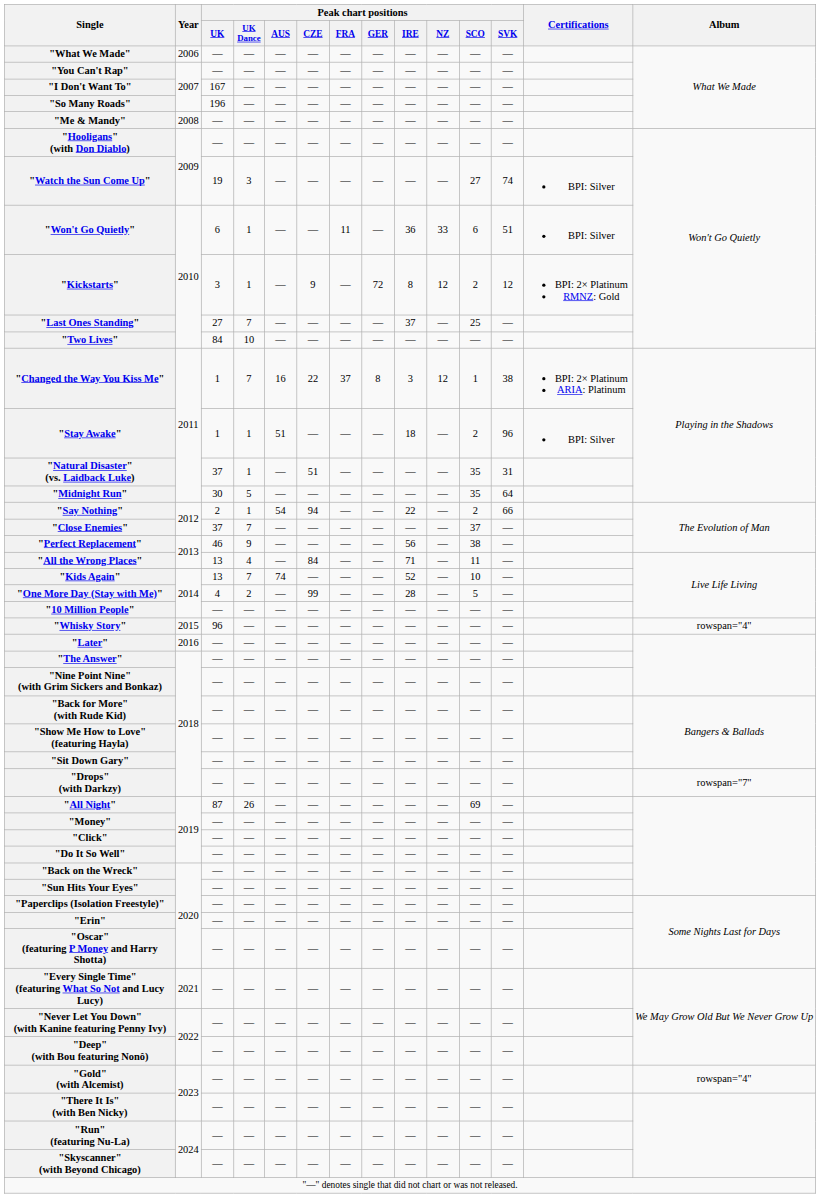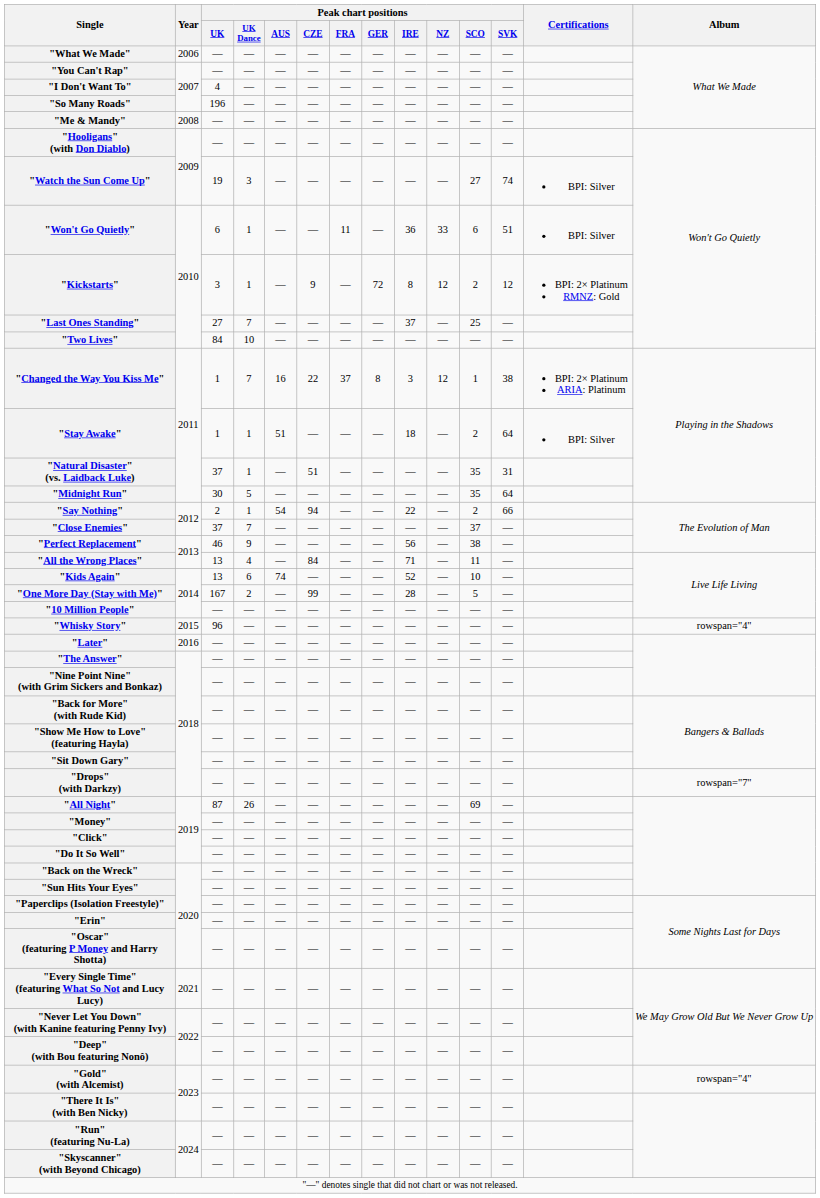(217, 87) 167 -> (217, 87) 4
(508, 433) 96 -> (508, 433) 64
(249, 576) 7 -> (249, 576) 6
(217, 593) 4 -> (217, 593) 167
